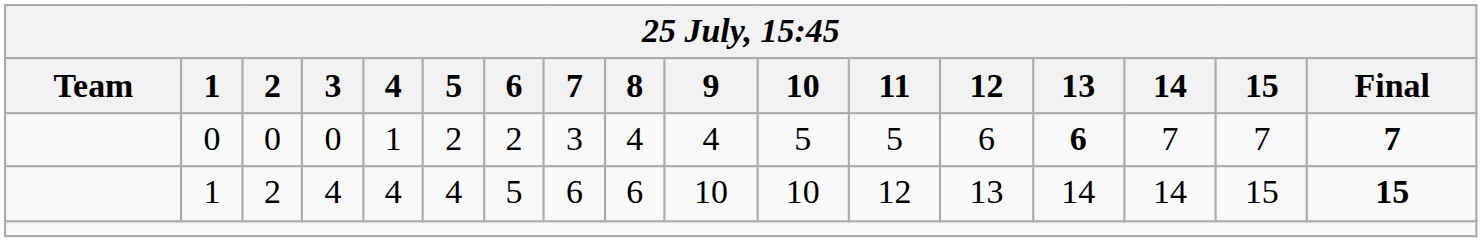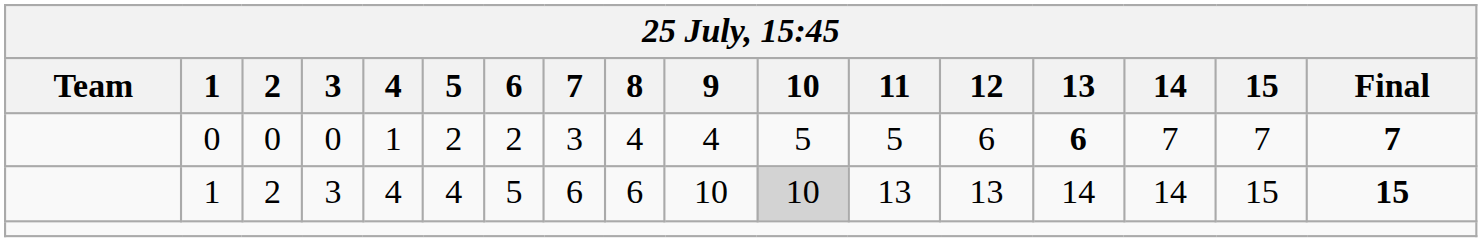(333, 192) 4 -> (333, 192) 3
(803, 192) no background -> (803, 192) lightgrey background
(895, 192) 12 -> (895, 192) 13
